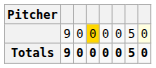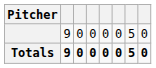(93, 34) gold background -> (93, 34) no background
(144, 34) lightyellow background -> (144, 34) no background
